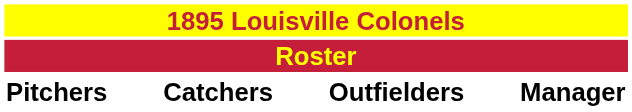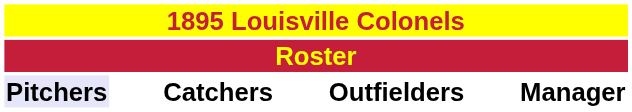(57, 91) no background -> (57, 91) lavender background
